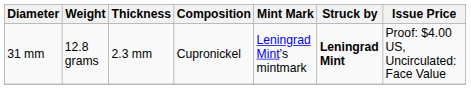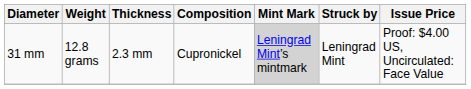(284, 53) no background -> (284, 53) lightgrey background
(349, 53) bold -> (349, 53) normal
